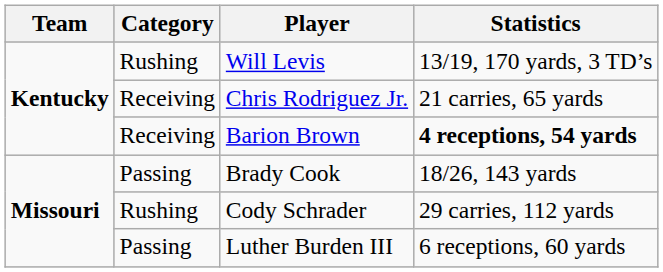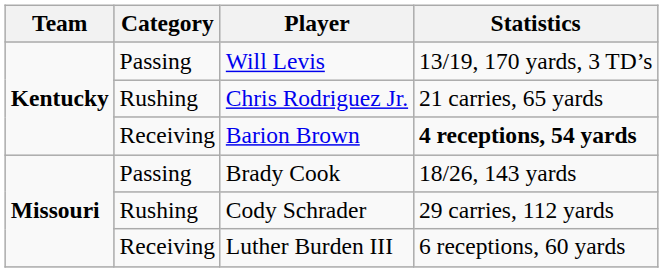(159, 60) Rushing -> (156, 60) Passing
(167, 98) Receiving -> (159, 98) Rushing
(156, 247) Passing -> (167, 247) Receiving
